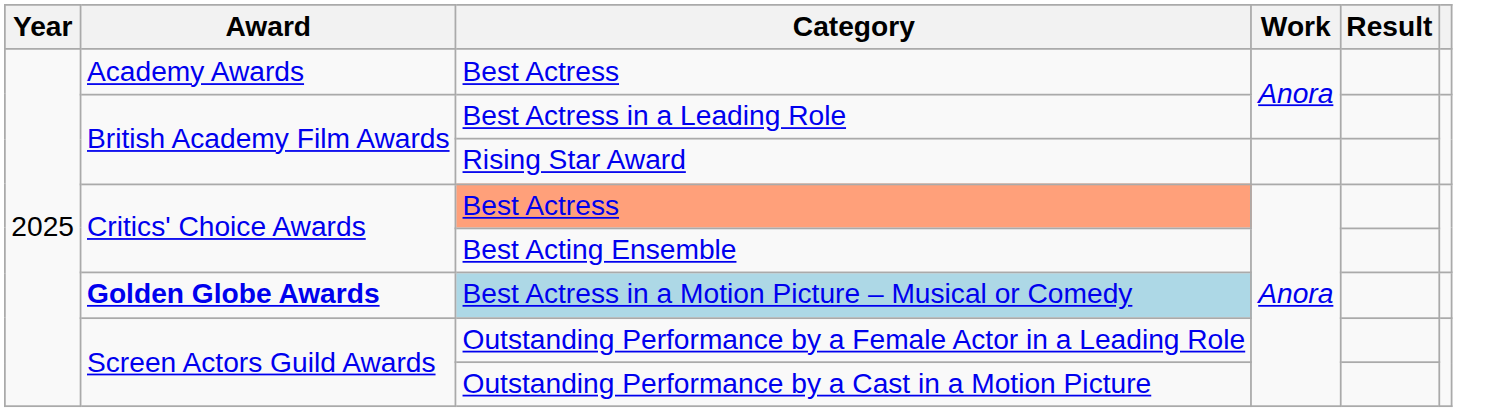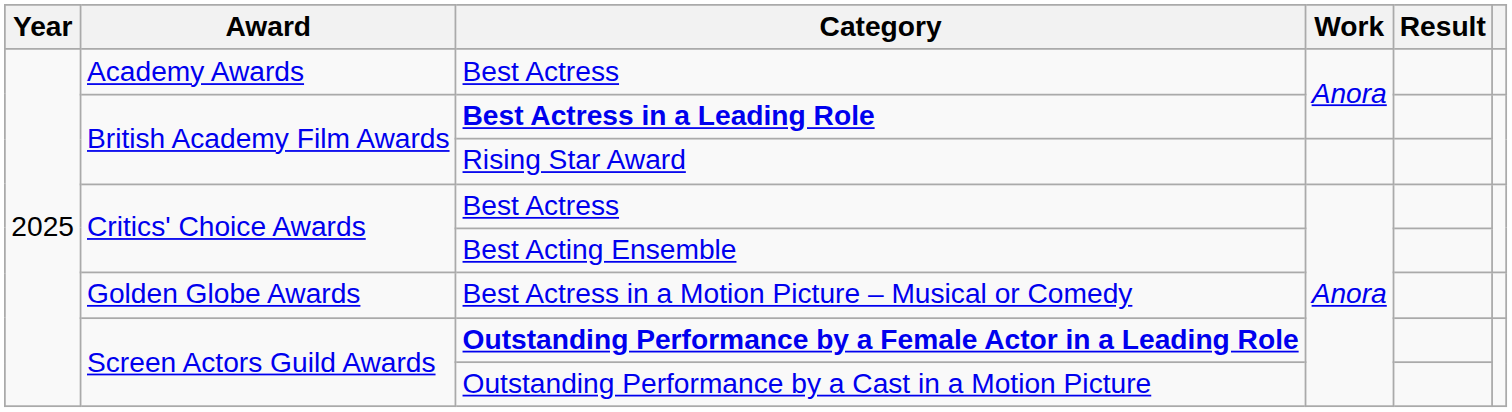(654, 116) normal -> (669, 116) bold
(541, 205) lightsalmon background -> (541, 205) no background
(233, 294) bold -> (224, 294) normal
(797, 294) lightblue background -> (797, 294) no background
(854, 339) normal -> (881, 339) bold
